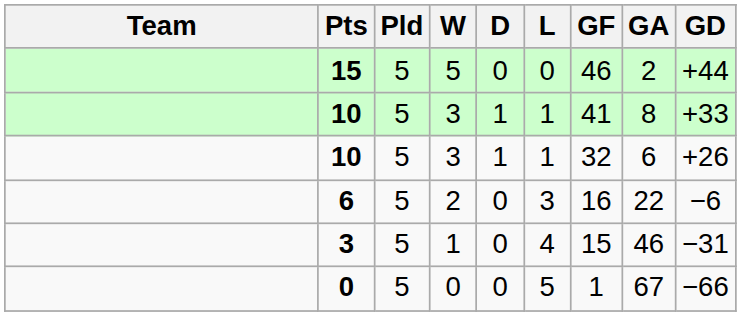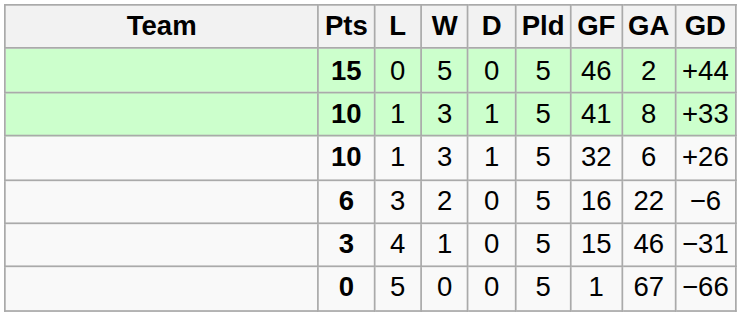columns swapped: (402, 26) <-> (547, 26)
